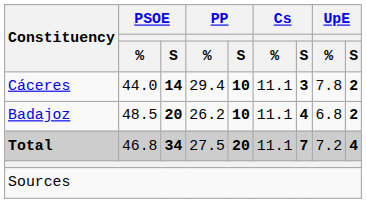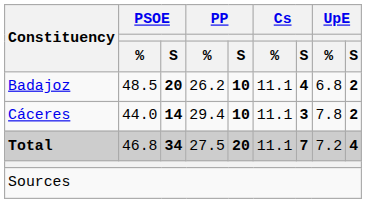rows swapped: (39, 116) <-> (39, 86)
